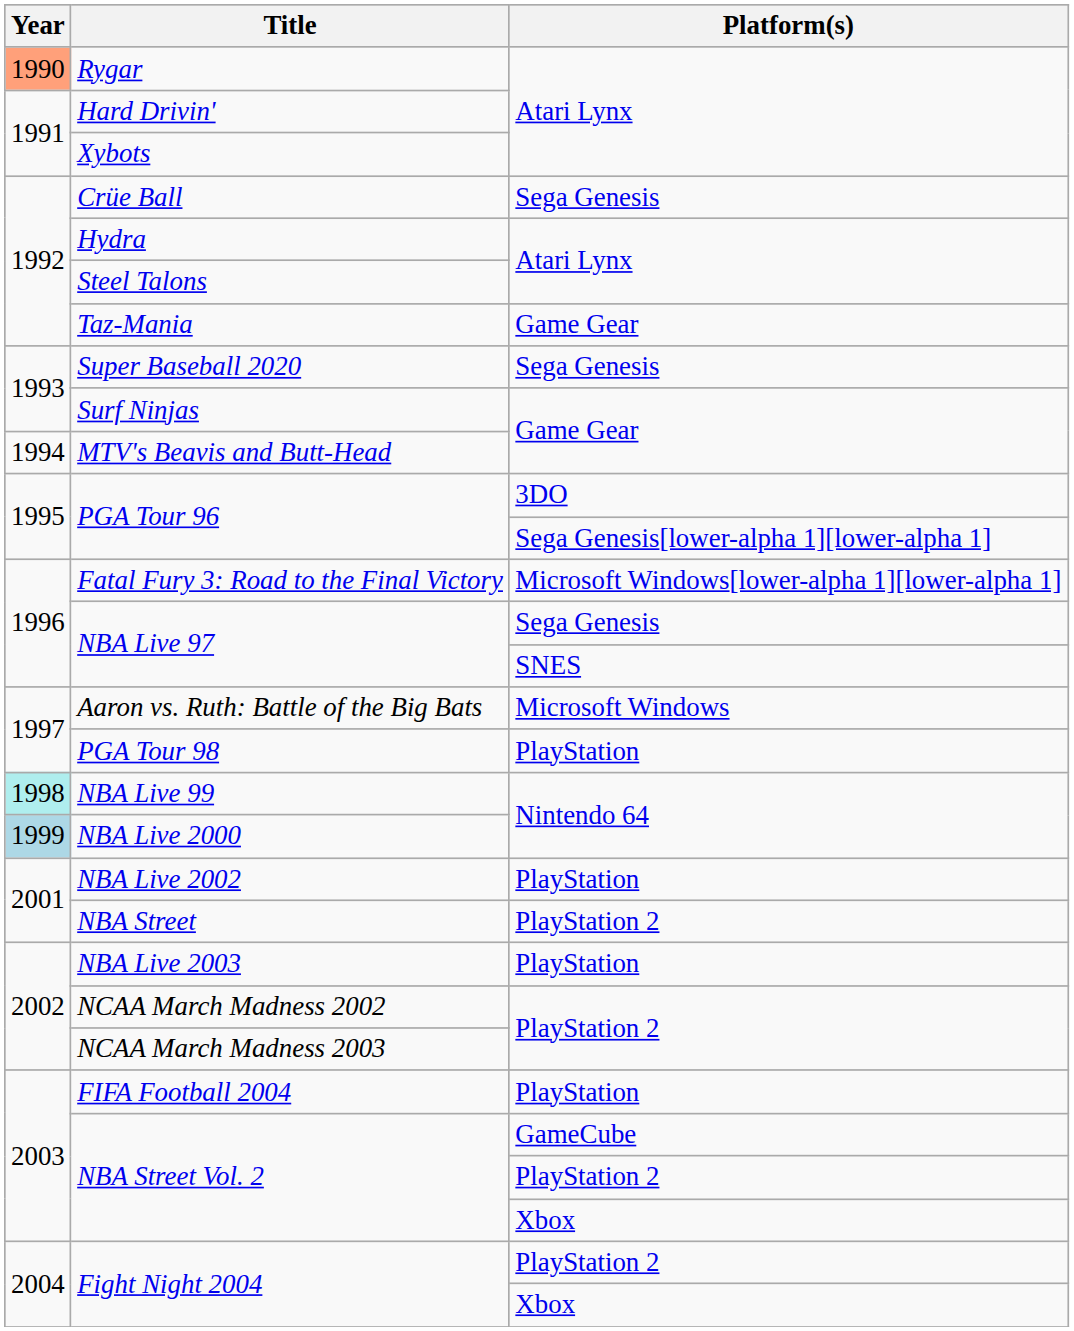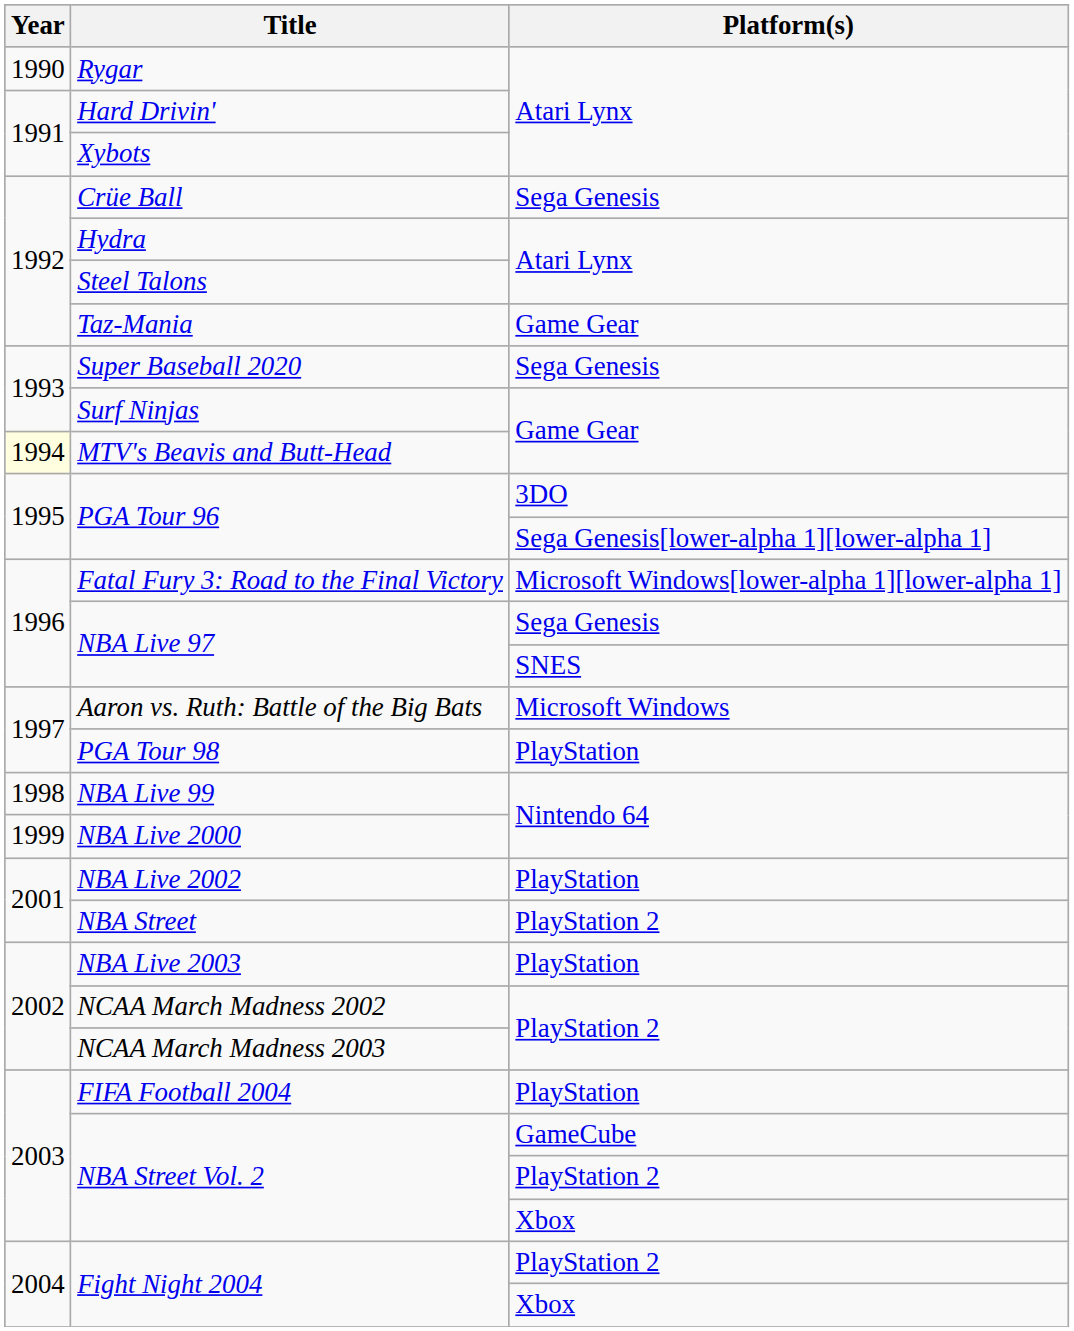(38, 68) lightsalmon background -> (38, 68) no background
(38, 452) no background -> (38, 452) lightyellow background
(38, 793) paleturquoise background -> (38, 793) no background
(38, 835) lightblue background -> (38, 835) no background
